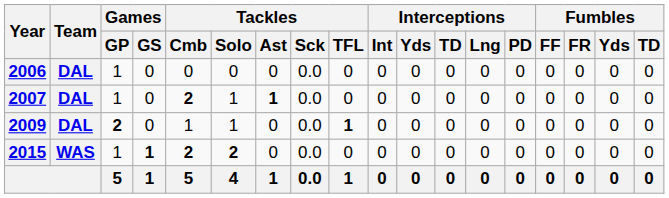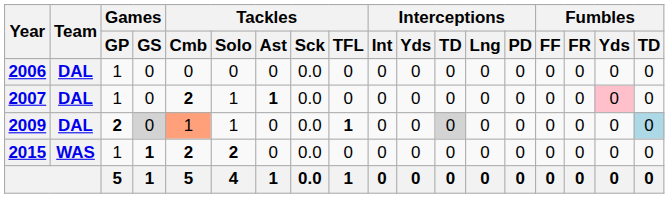(614, 98) no background -> (614, 98) pink background
(149, 125) no background -> (149, 125) lightgrey background
(188, 125) no background -> (188, 125) lightsalmon background
(450, 125) no background -> (450, 125) lightgrey background
(649, 125) no background -> (649, 125) lightblue background
